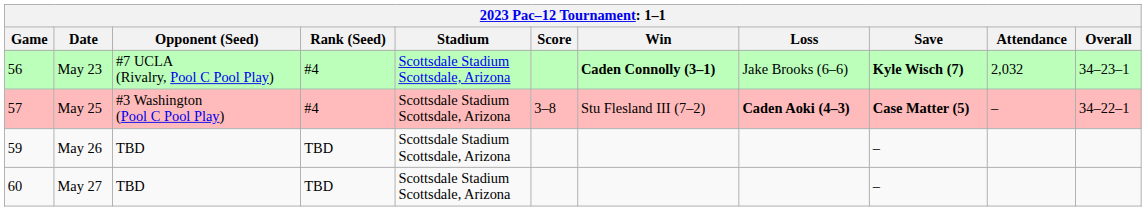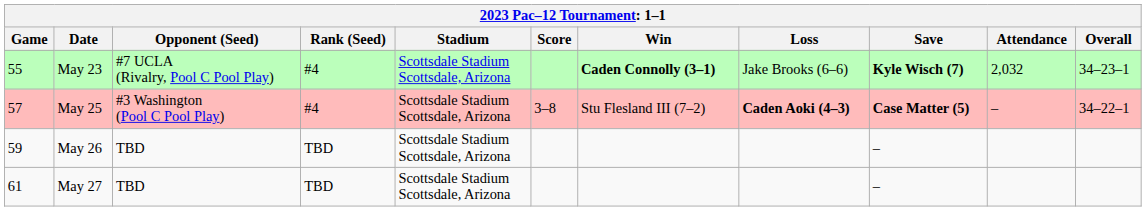(15, 69) 56 -> (15, 69) 55
(15, 186) 60 -> (15, 186) 61
